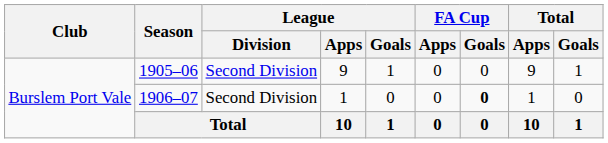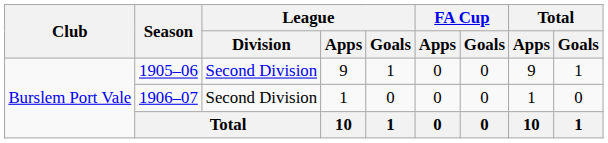(484, 97) bold -> (484, 97) normal
